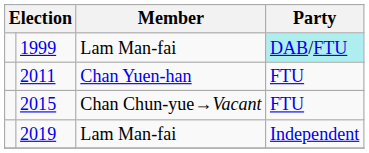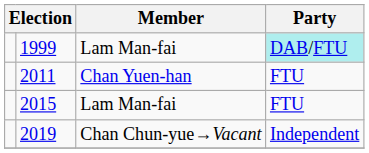(171, 104) Chan Chun-yue→Vacant -> (128, 104) Lam Man-fai
(128, 133) Lam Man-fai -> (171, 133) Chan Chun-yue→Vacant
